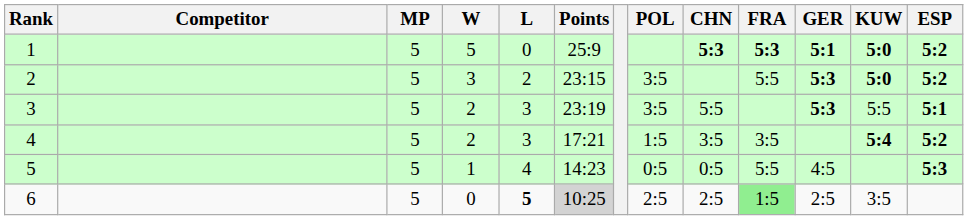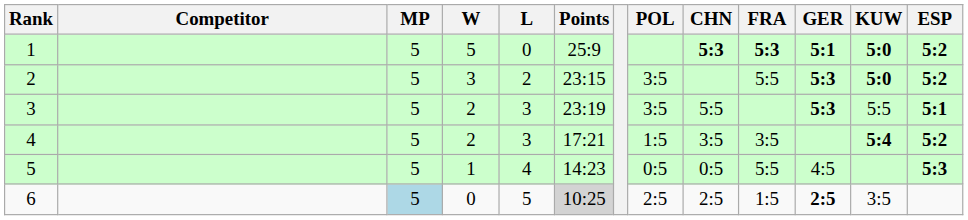(415, 199) no background -> (415, 199) lightblue background
(527, 199) bold -> (527, 199) normal
(767, 199) lightgreen background -> (767, 199) no background
(823, 199) normal -> (823, 199) bold
